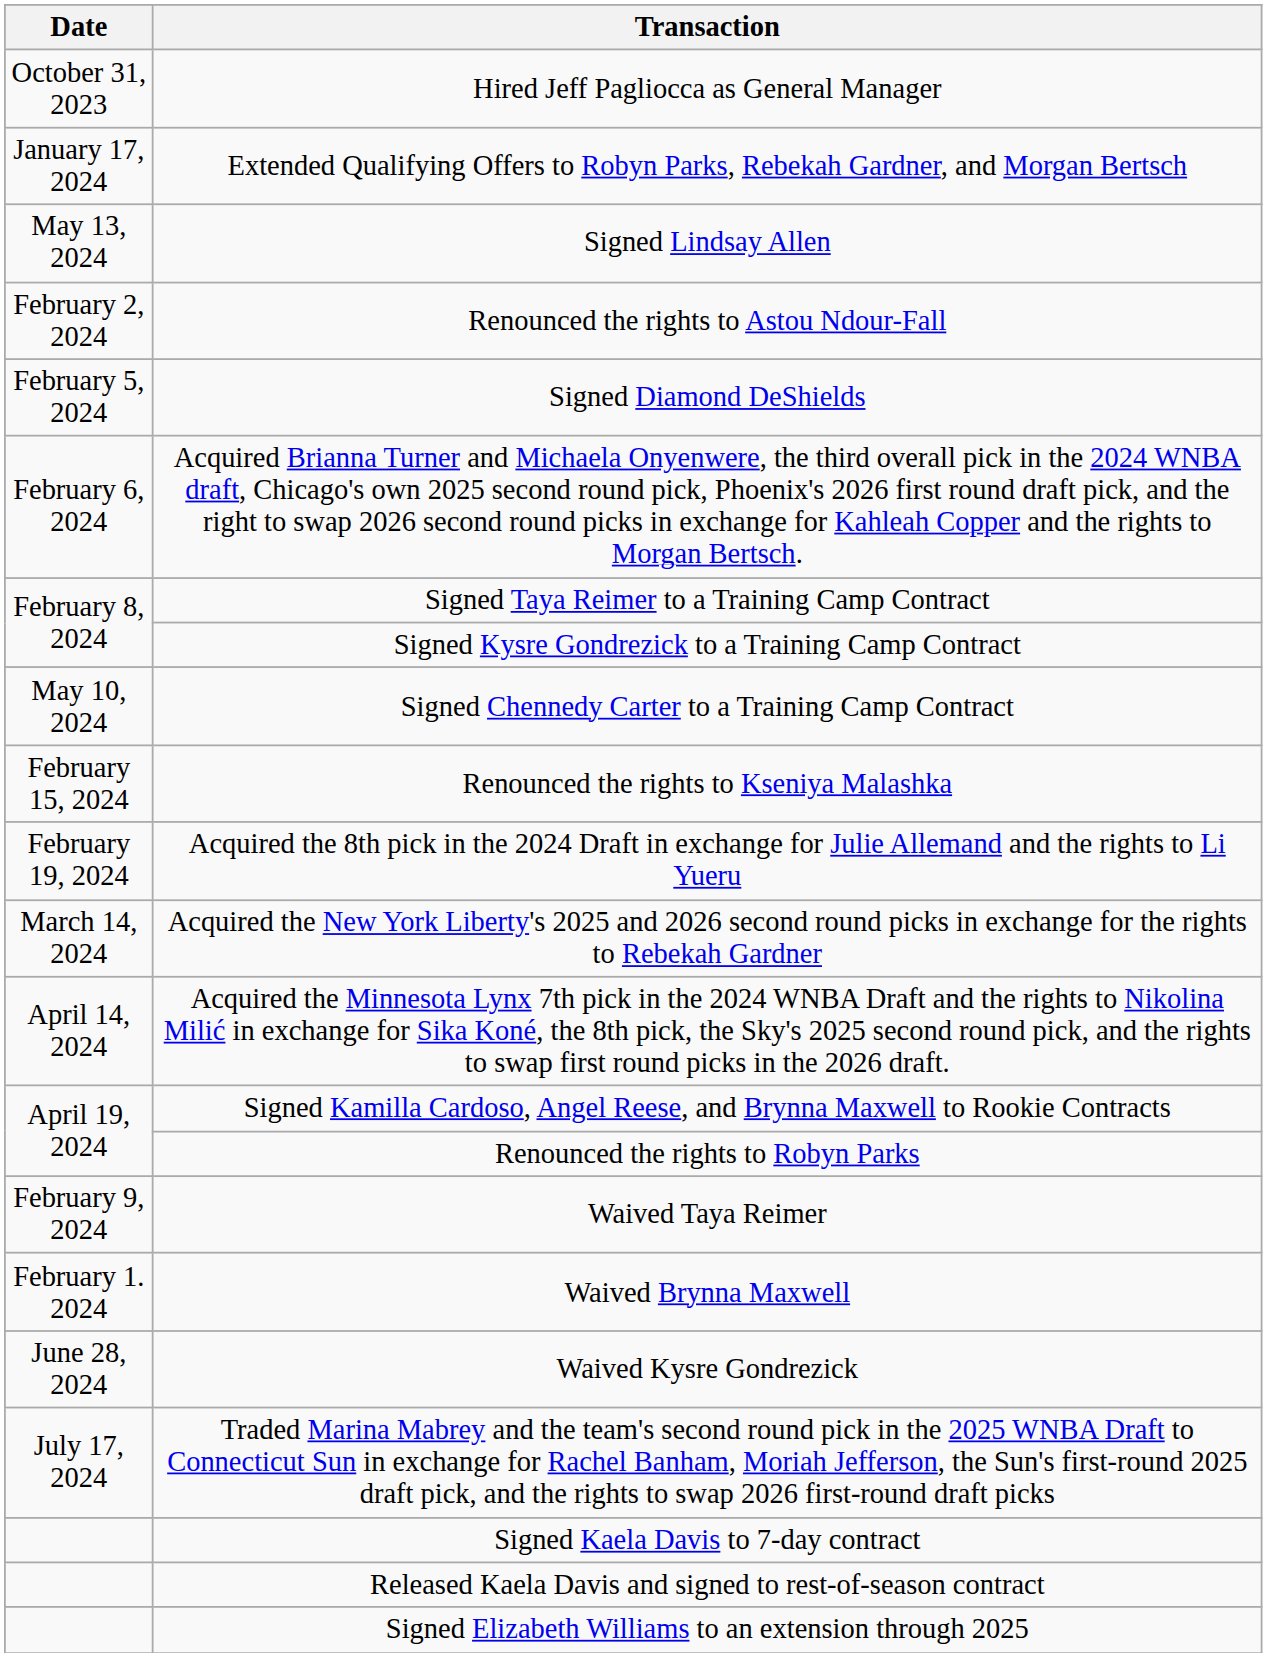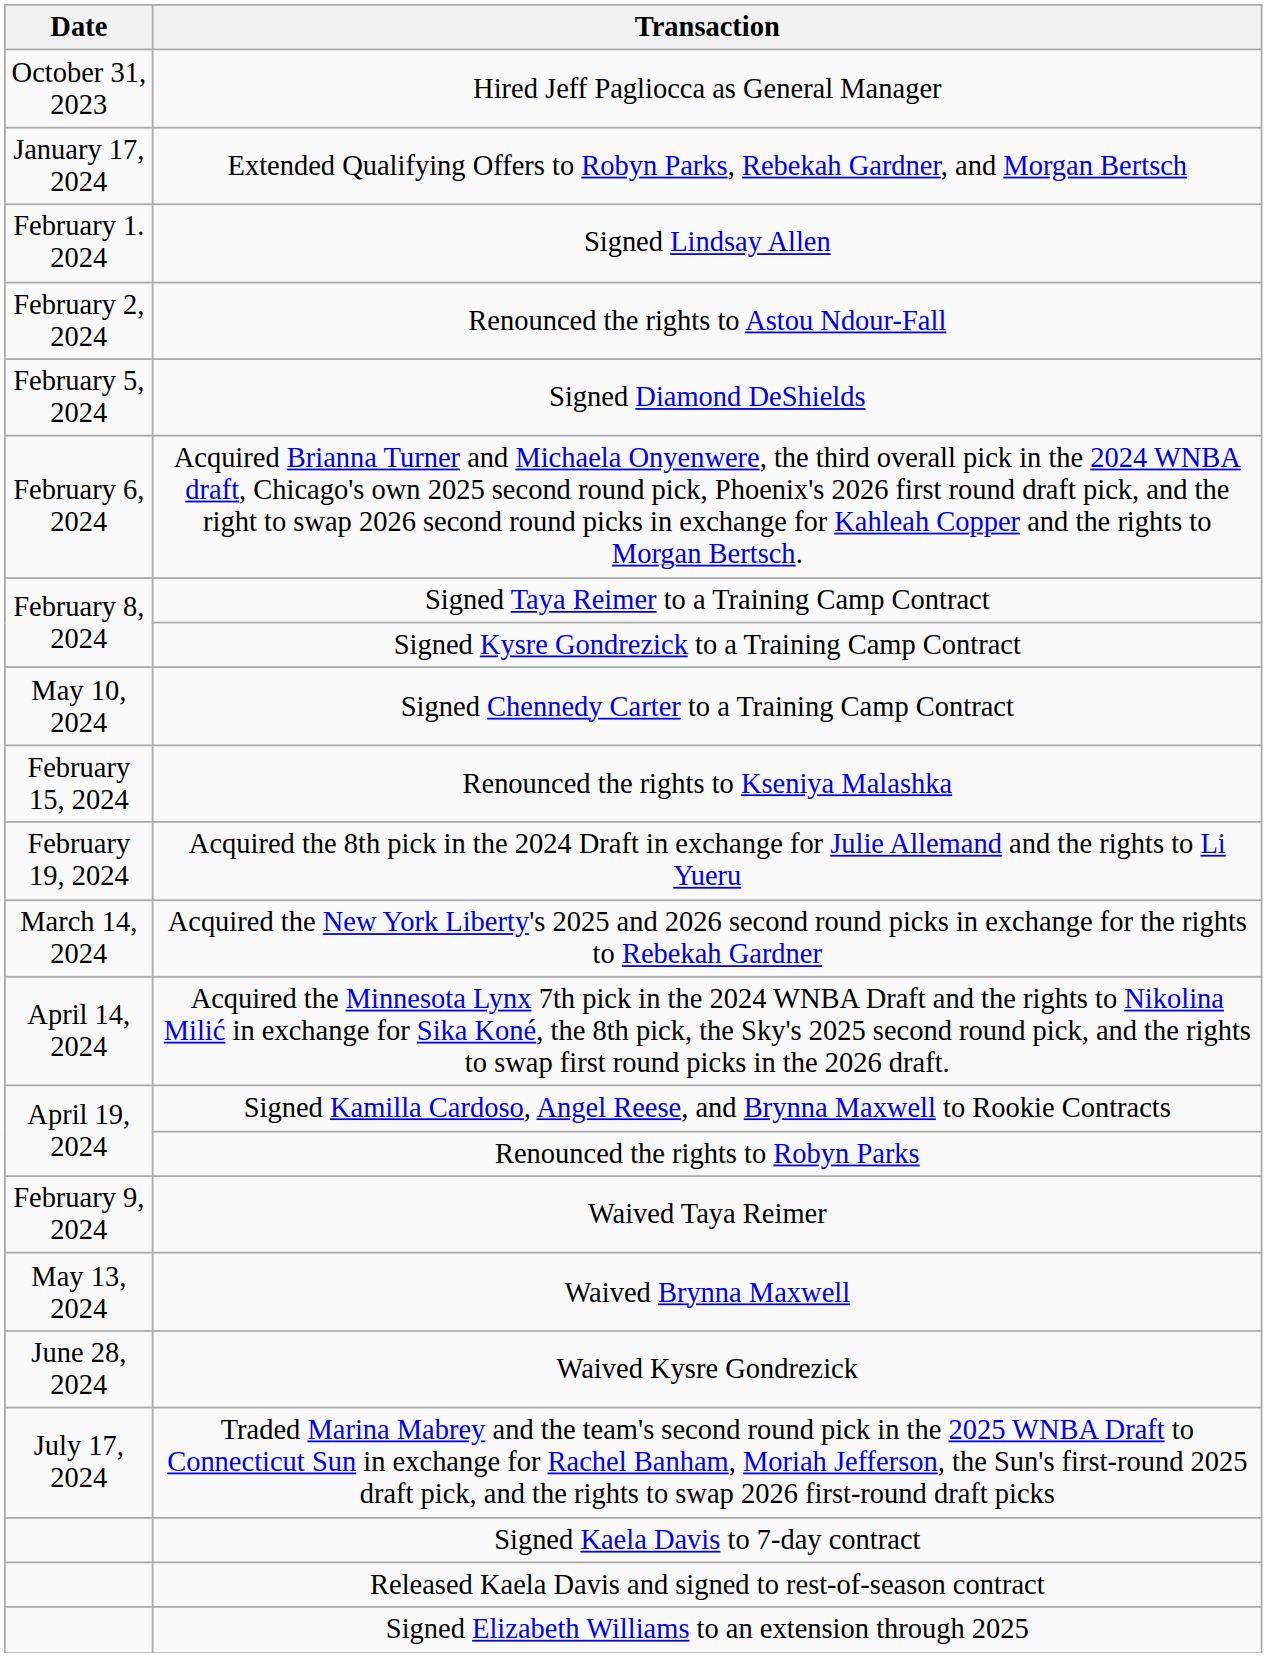(79, 242) May 13, 2024 -> (79, 242) February 1. 2024
(79, 1291) February 1. 2024 -> (79, 1291) May 13, 2024
